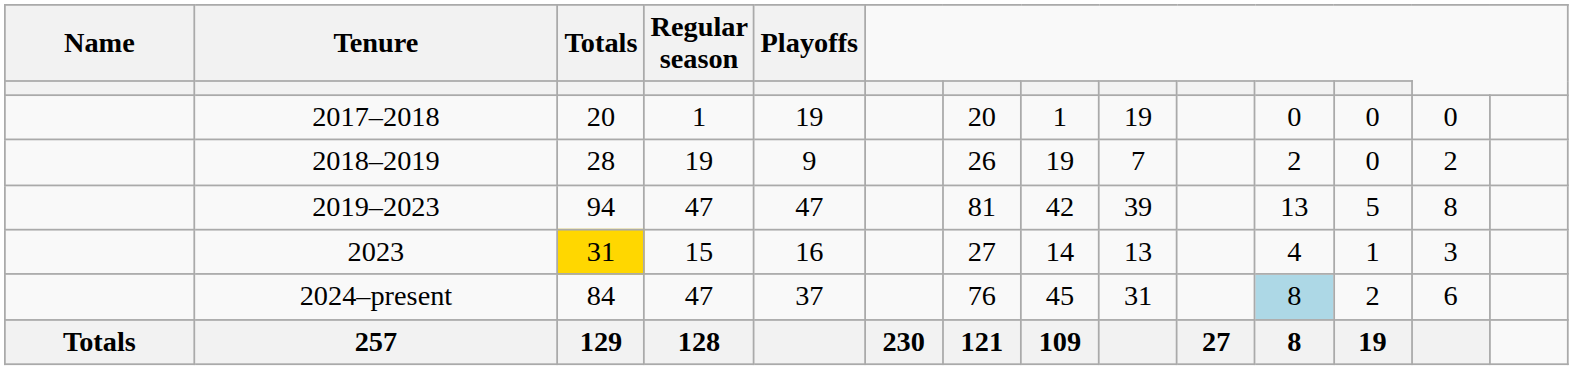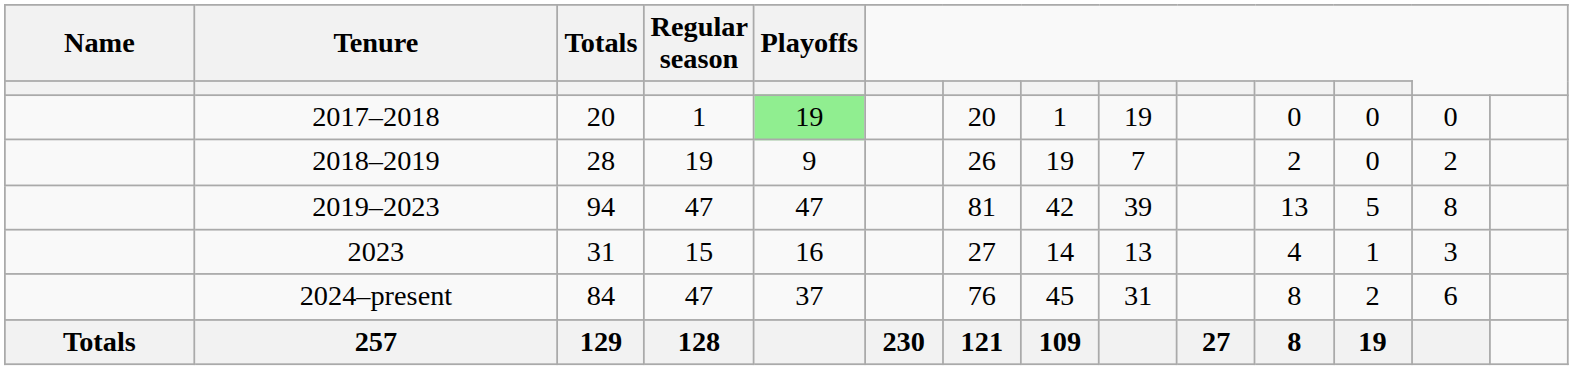(809, 116) no background -> (809, 116) lightgreen background
(601, 251) gold background -> (601, 251) no background
(1294, 296) lightblue background -> (1294, 296) no background
